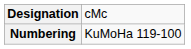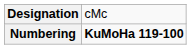(133, 34) normal -> (134, 34) bold
